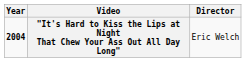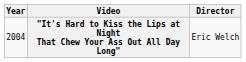(16, 37) bold -> (16, 37) normal
